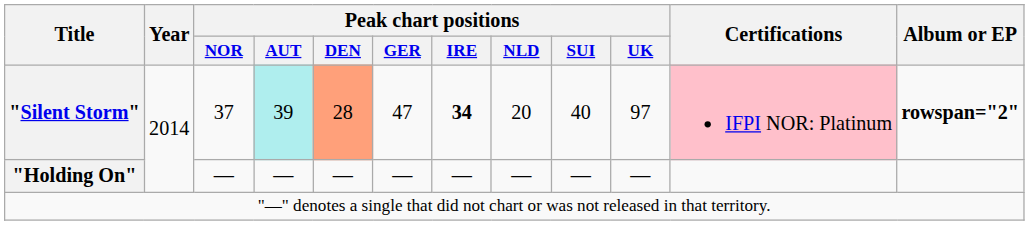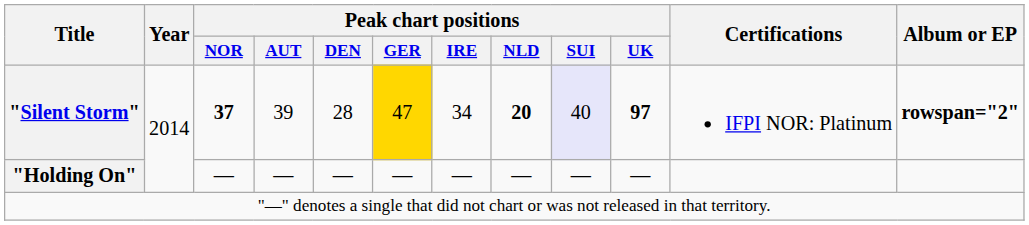(224, 112) normal -> (224, 112) bold
(283, 112) paleturquoise background -> (283, 112) no background
(343, 112) lightsalmon background -> (343, 112) no background
(402, 112) no background -> (402, 112) gold background
(462, 112) bold -> (462, 112) normal
(521, 112) normal -> (521, 112) bold
(581, 112) no background -> (581, 112) lavender background
(640, 112) normal -> (640, 112) bold
(783, 124) pink background -> (783, 124) no background
